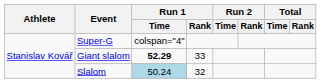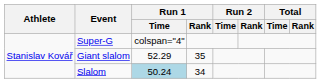(159, 56) bold -> (159, 56) normal
(200, 56) 33 -> (200, 56) 35
(200, 71) 32 -> (200, 71) 34
